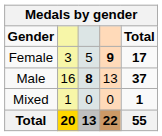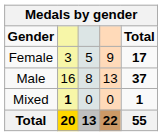(110, 57) bold -> (110, 57) normal
(89, 78) bold -> (89, 78) normal
(68, 99) normal -> (68, 99) bold
